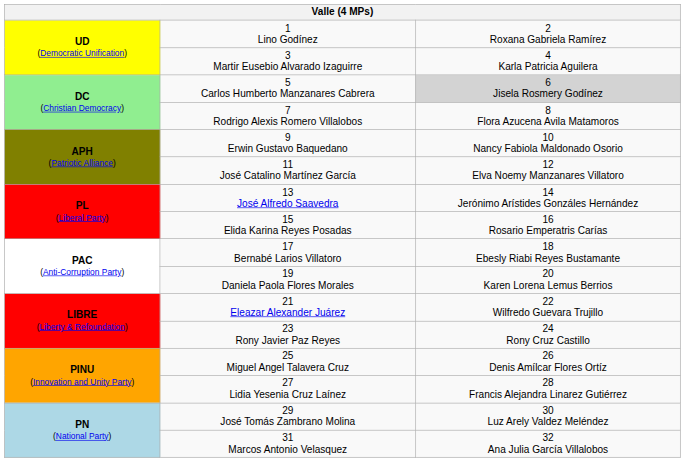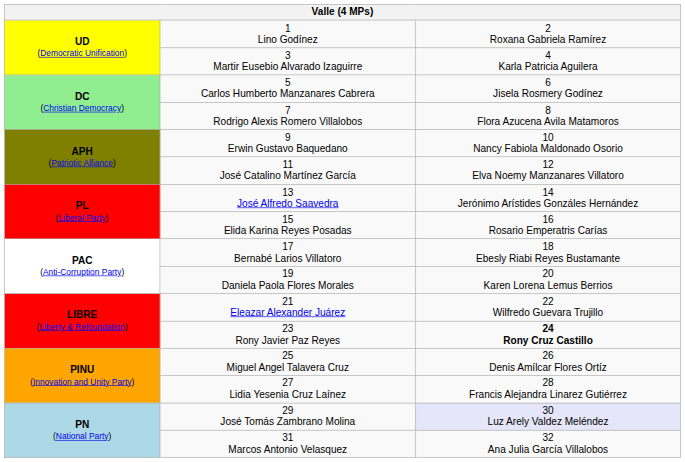(548, 88) lightgrey background -> (548, 88) no background
(548, 334) normal -> (548, 334) bold
(548, 416) no background -> (548, 416) lavender background
